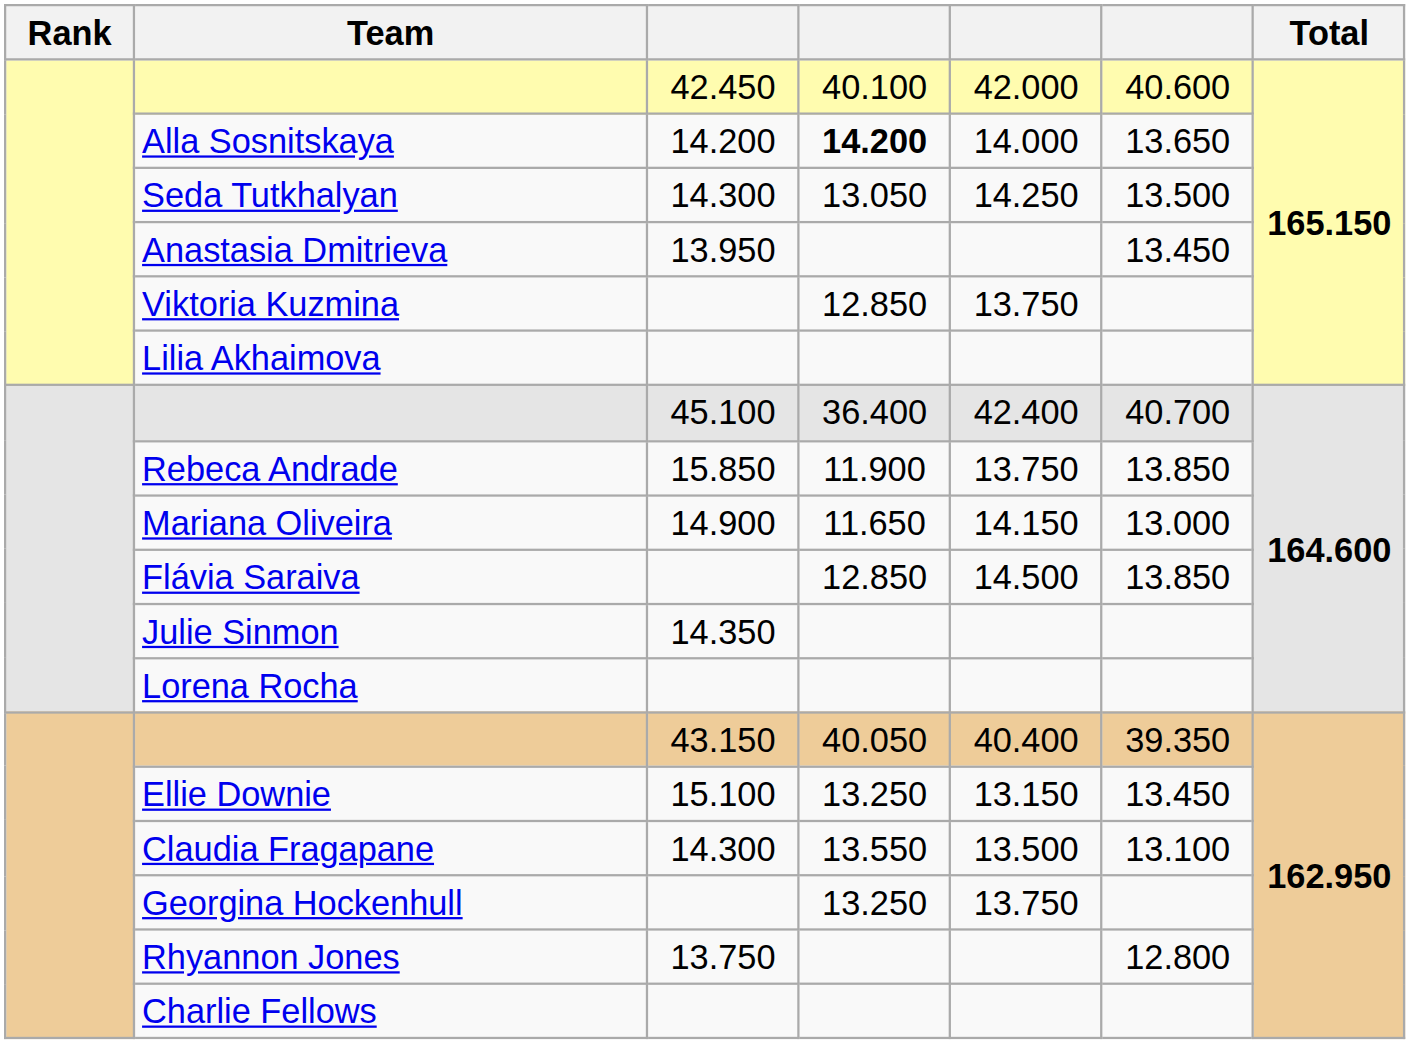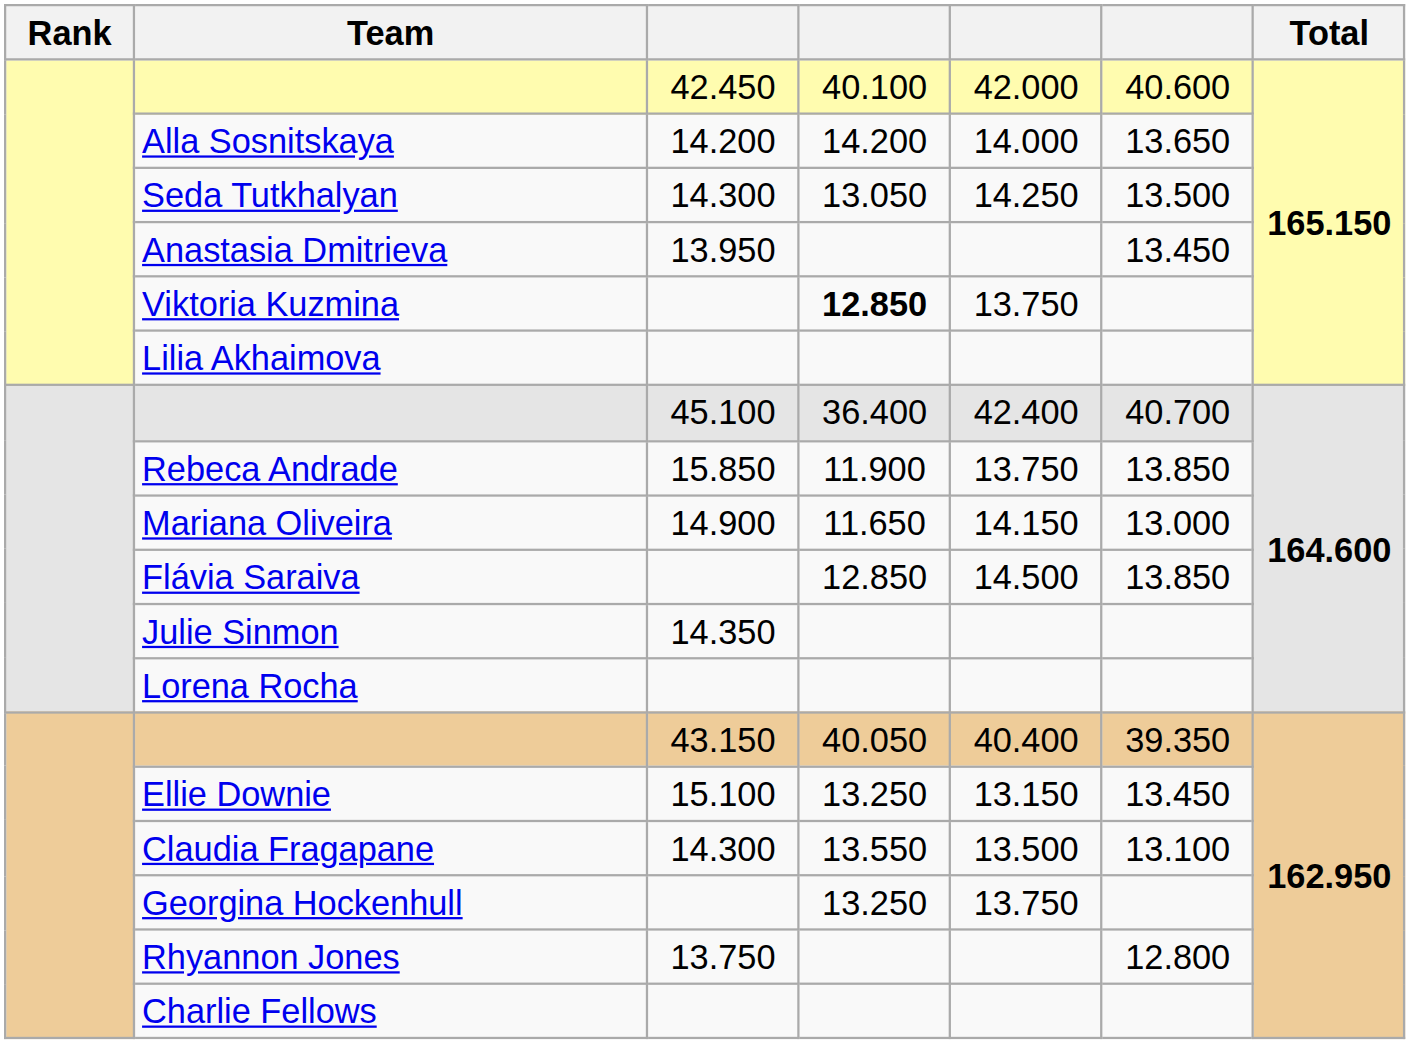(875, 141) bold -> (875, 141) normal
(875, 304) normal -> (875, 304) bold
